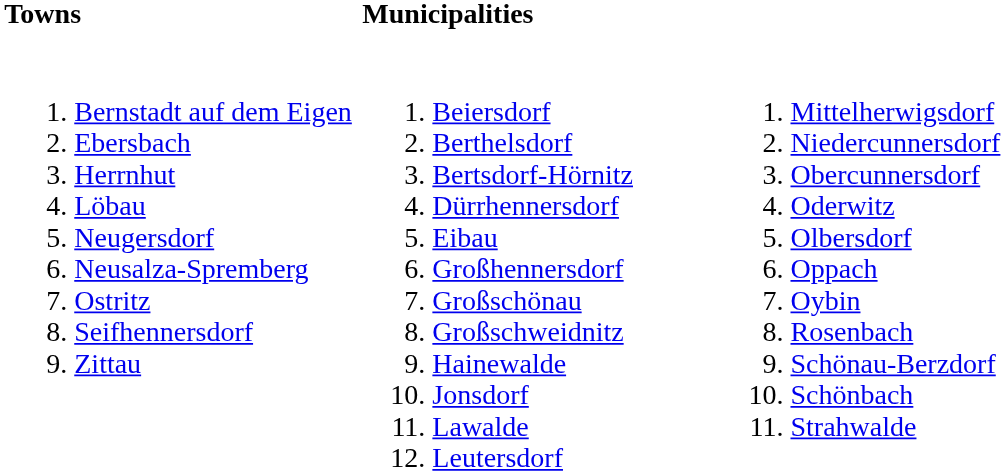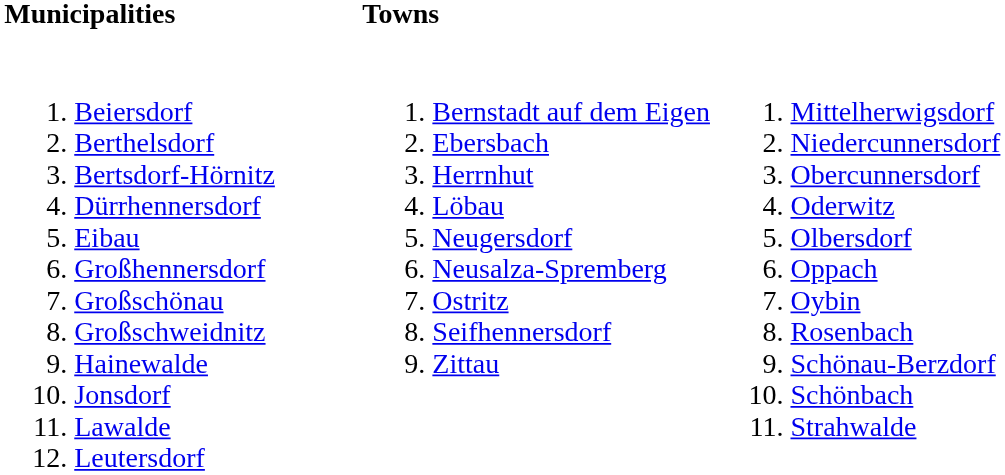columns swapped: (43, 13) <-> (448, 13)
